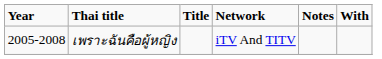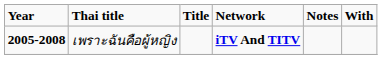(37, 40) normal -> (37, 40) bold
(256, 40) normal -> (258, 40) bold
